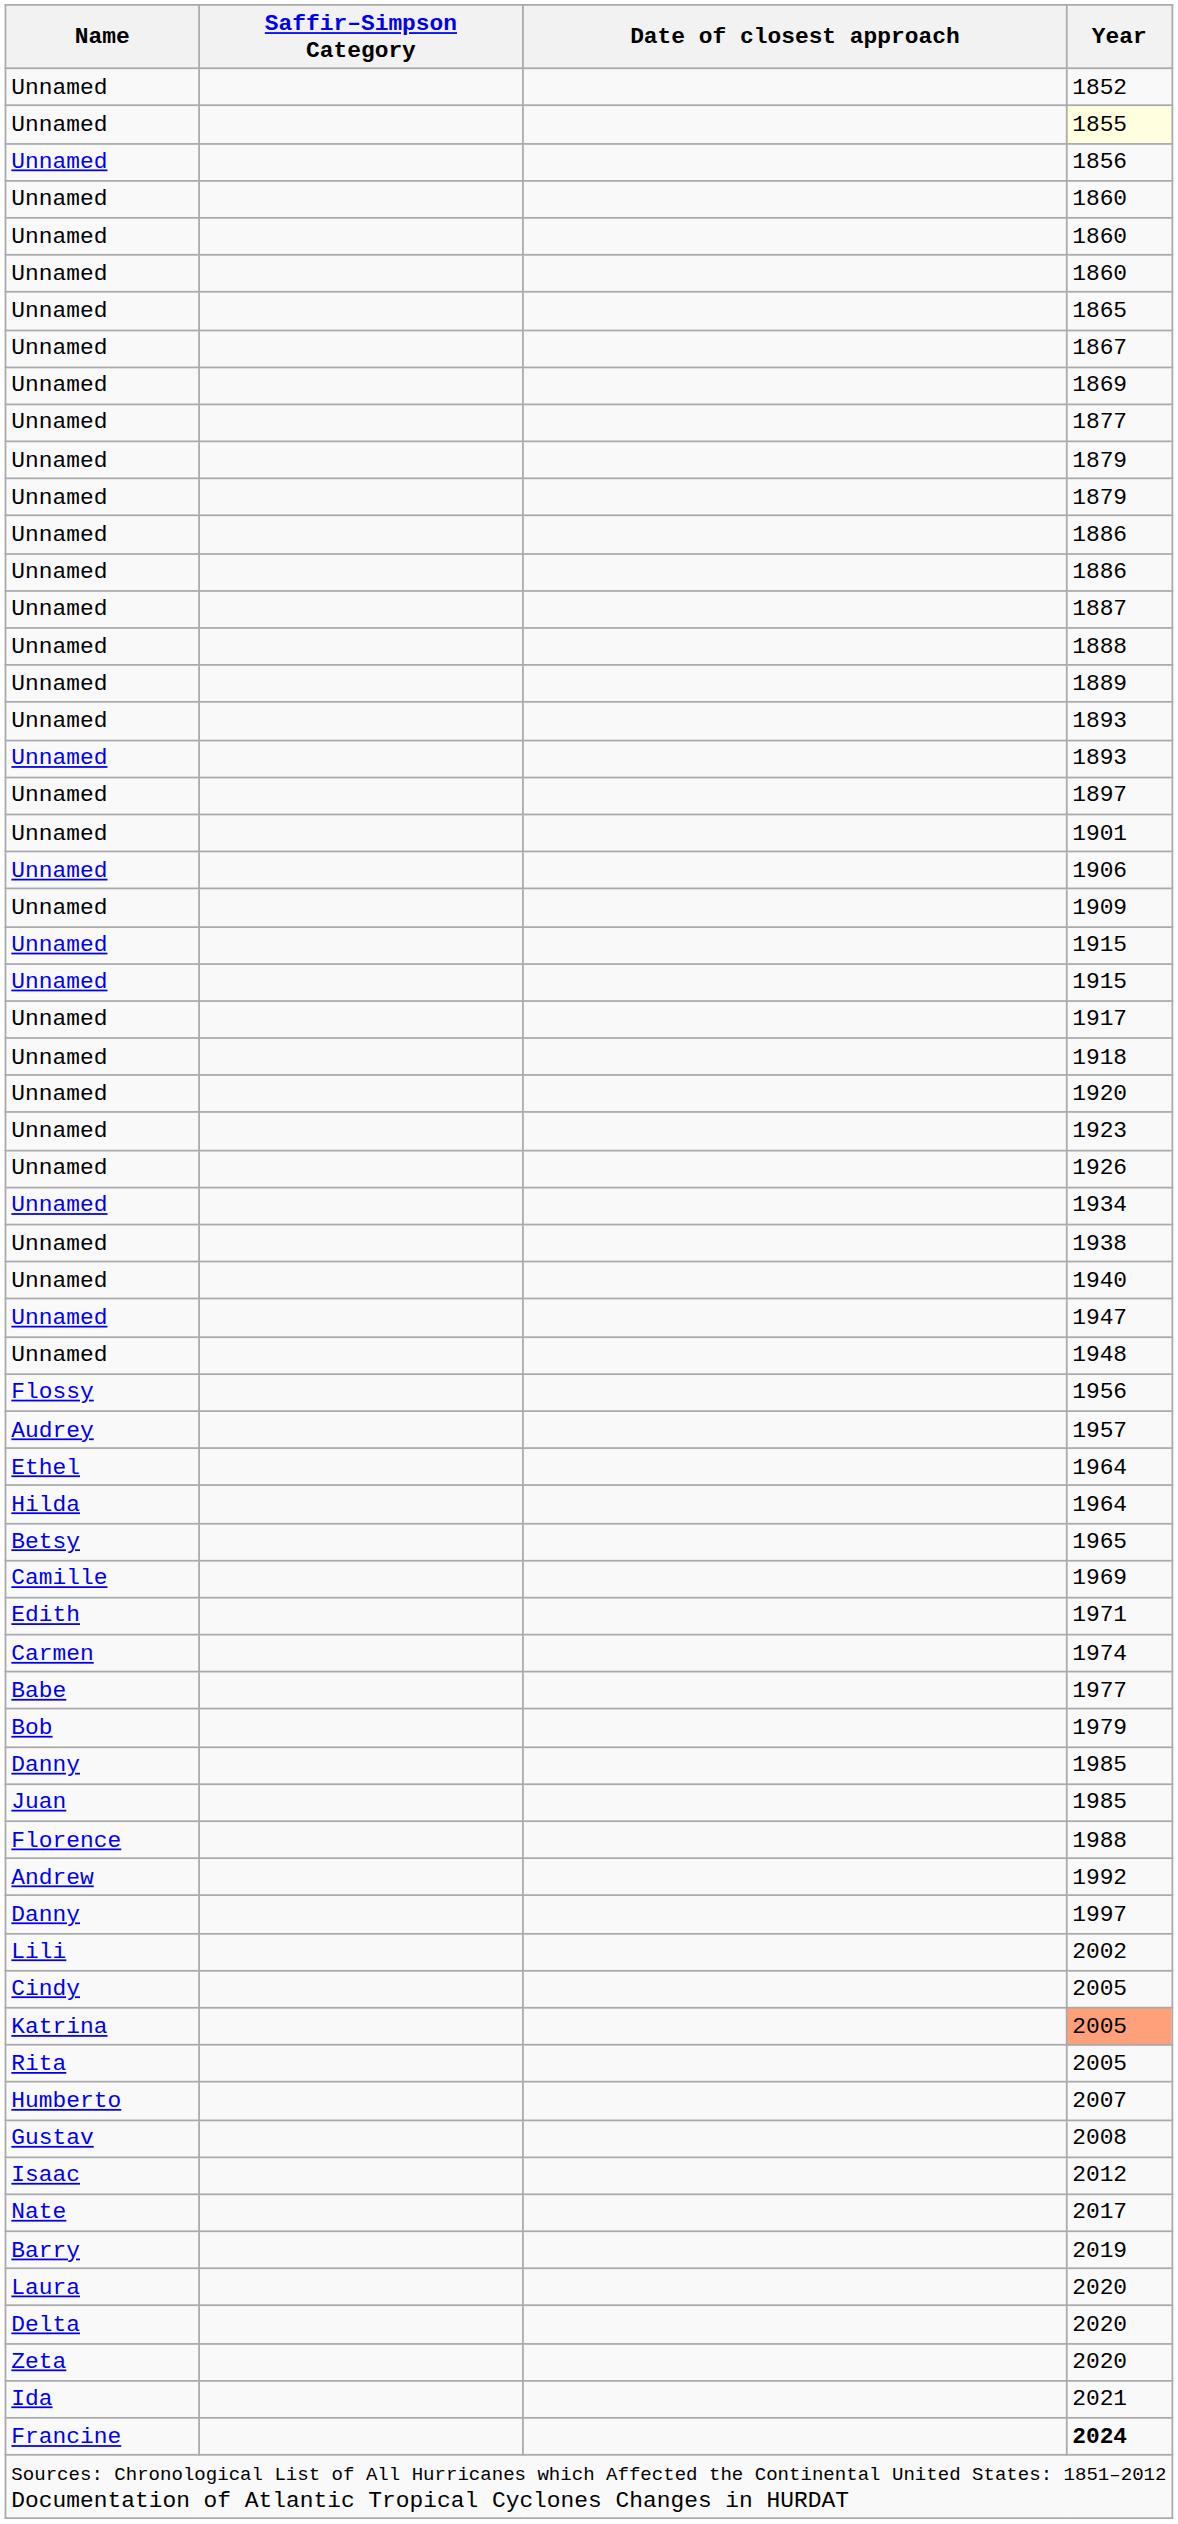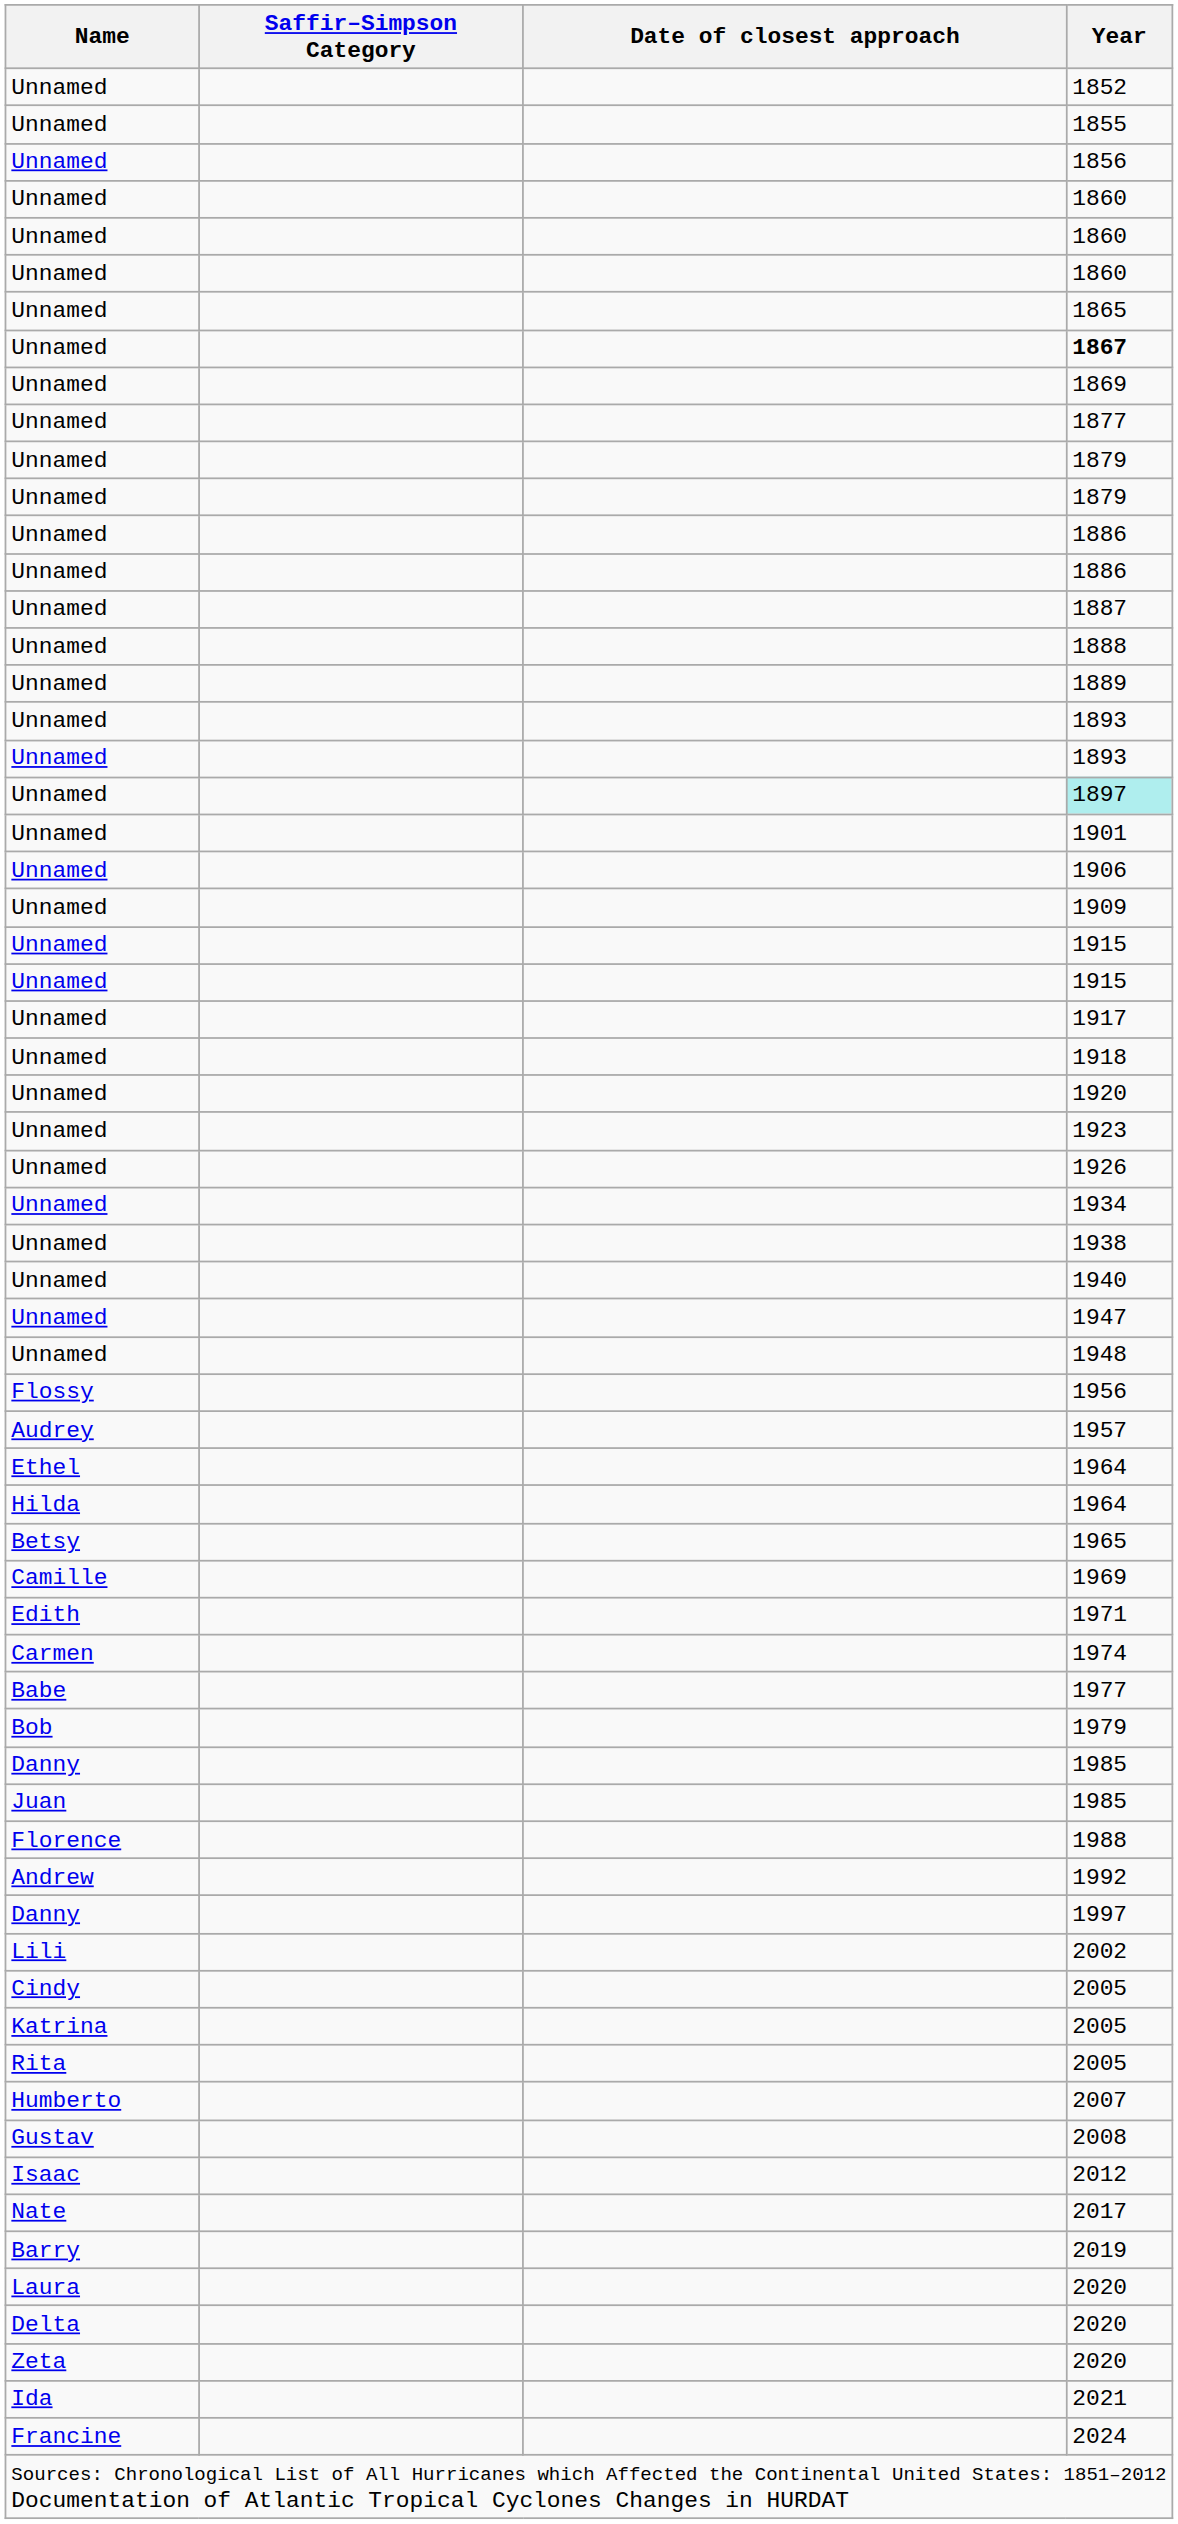(1100, 125) lightyellow background -> (1100, 125) no background
(1100, 348) normal -> (1100, 348) bold
(1100, 796) no background -> (1100, 796) paleturquoise background
(1100, 2026) lightsalmon background -> (1100, 2026) no background
(1100, 2436) bold -> (1100, 2436) normal
